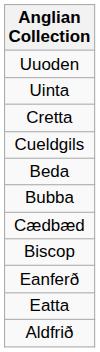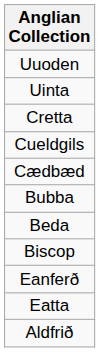(49, 171) Beda -> (49, 171) Cædbæd
(49, 225) Cædbæd -> (49, 225) Beda
